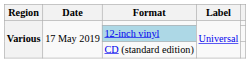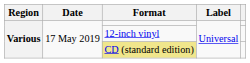(132, 33) lightblue background -> (132, 33) no background
(149, 49) no background -> (149, 49) khaki background
